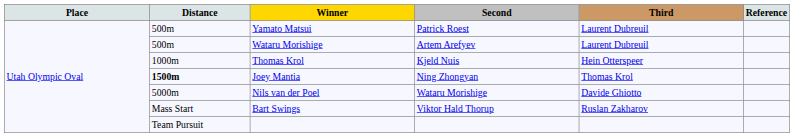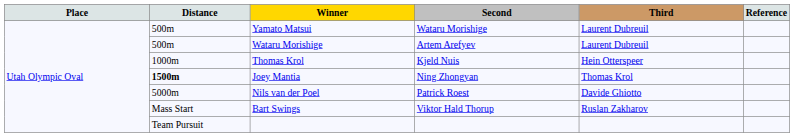(443, 28) Patrick Roest -> (452, 28) Wataru Morishige
(452, 92) Wataru Morishige -> (443, 92) Patrick Roest
